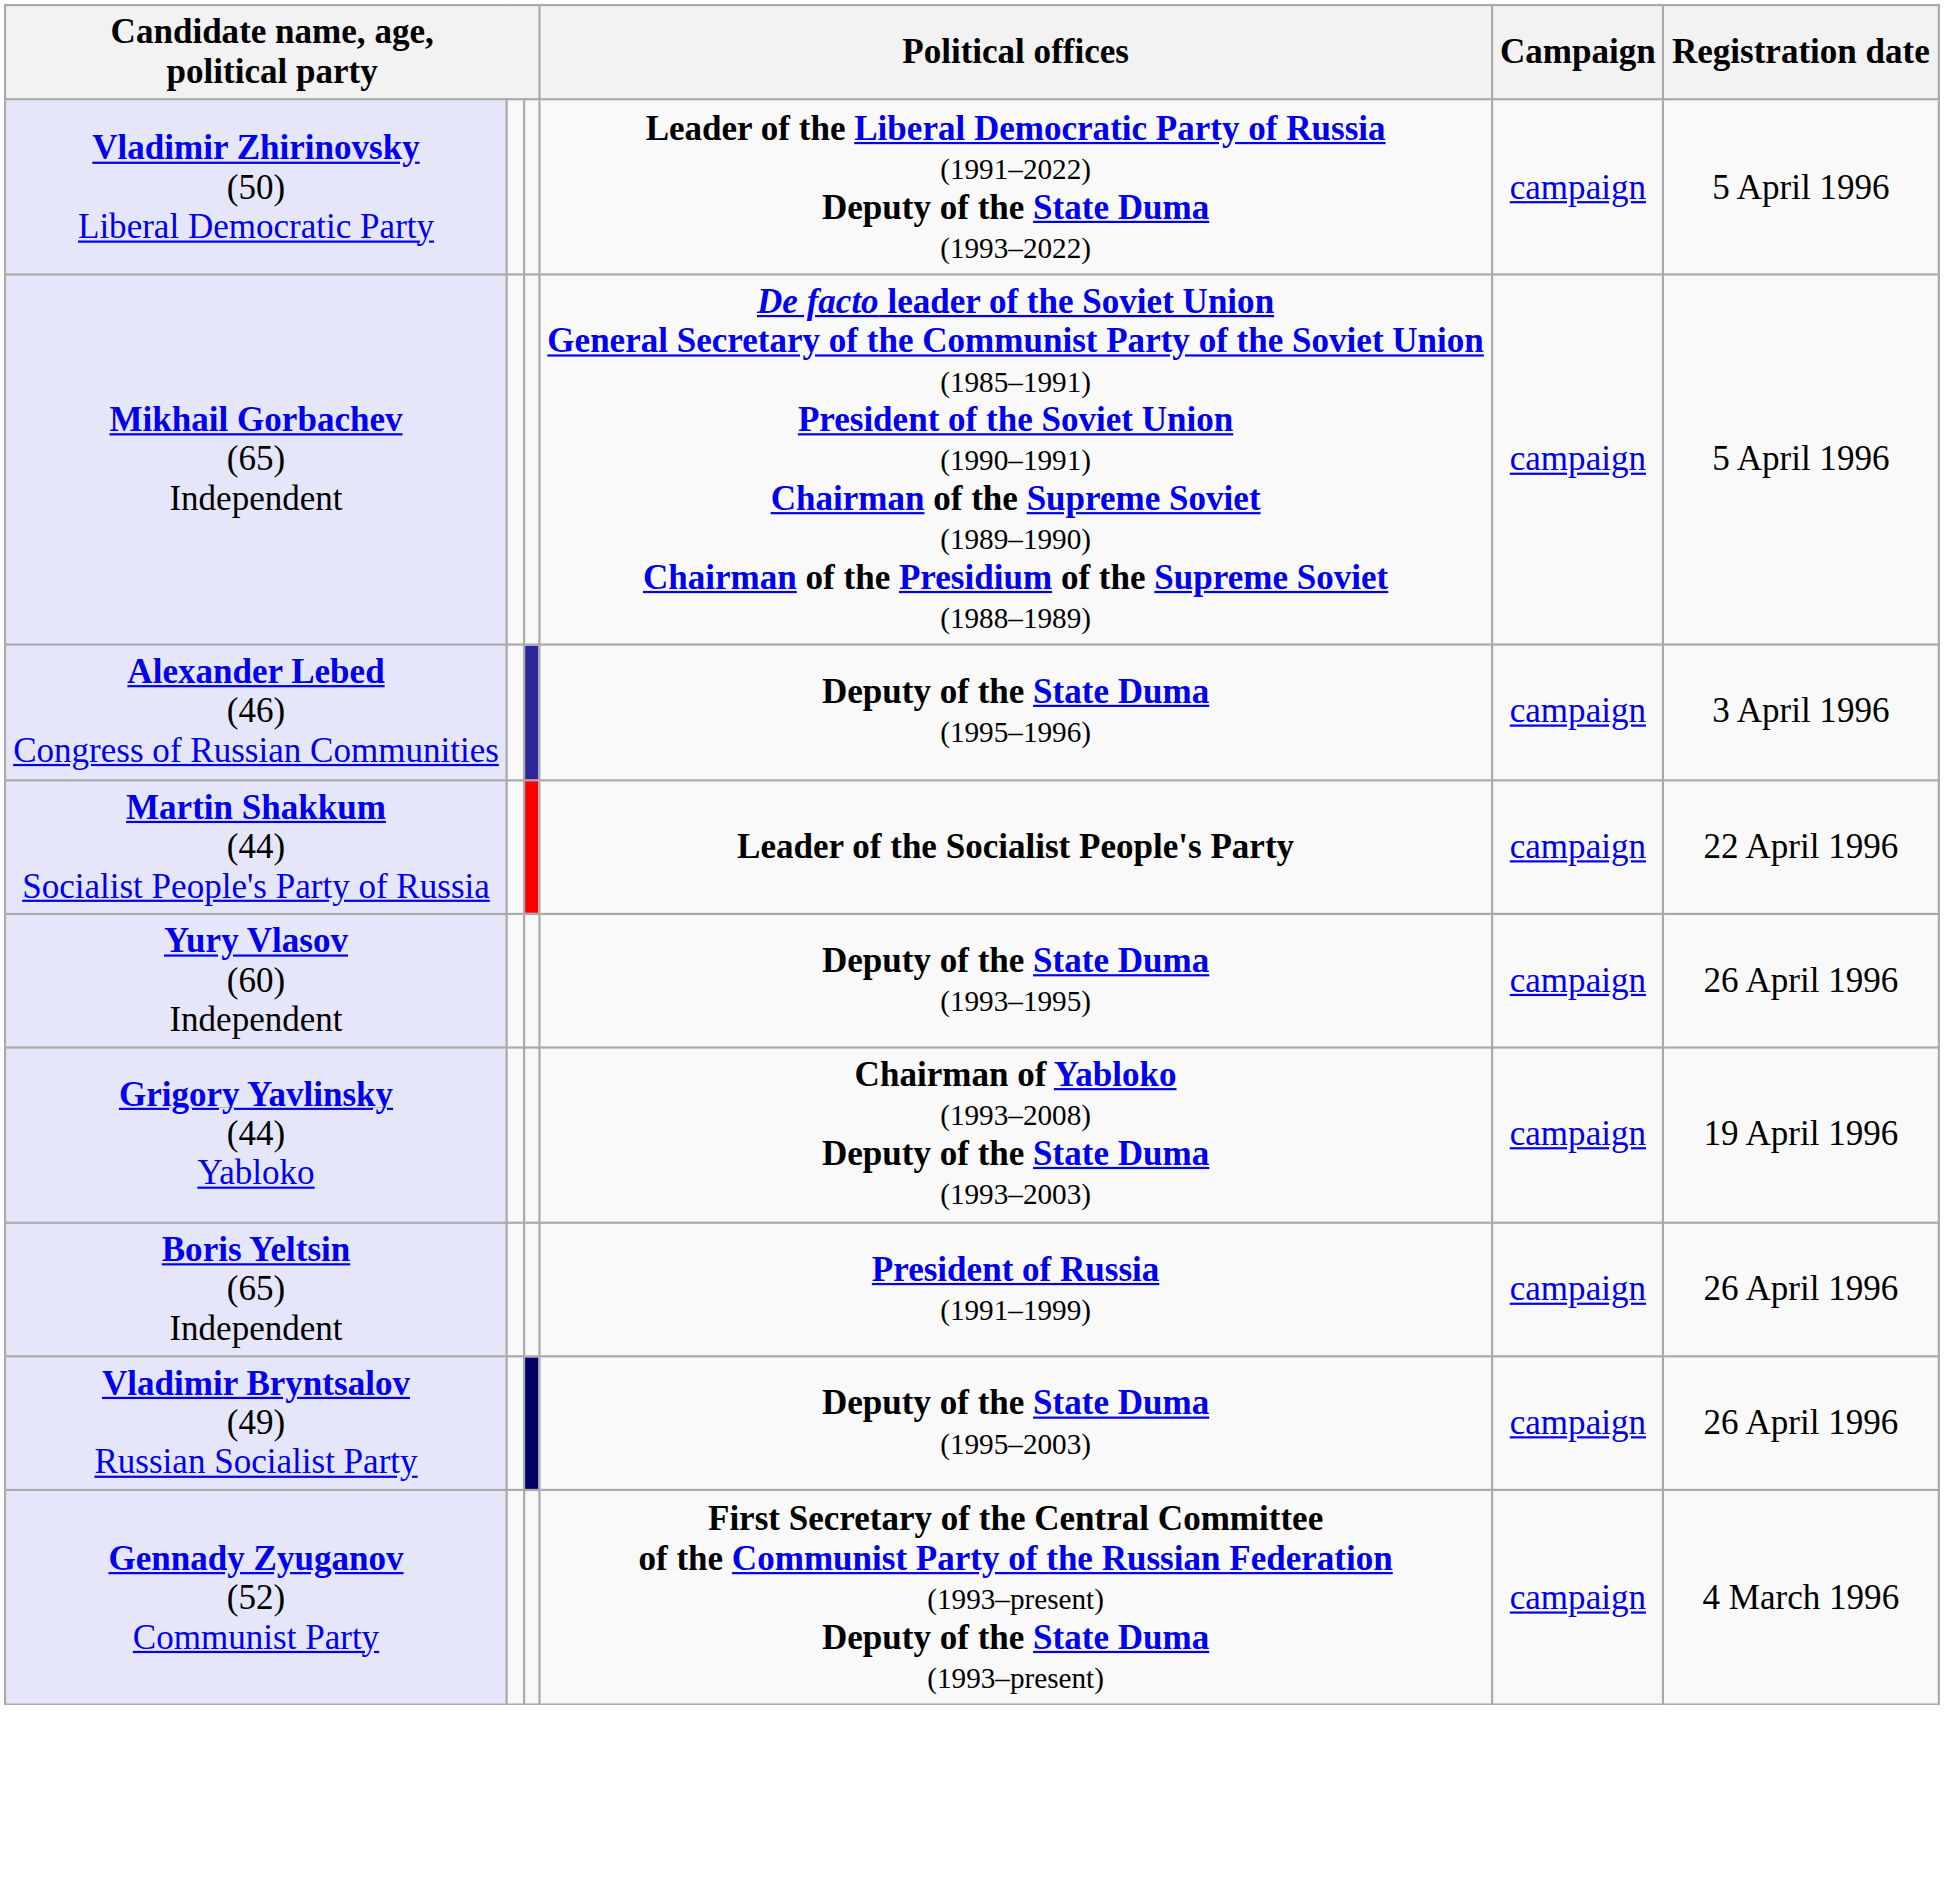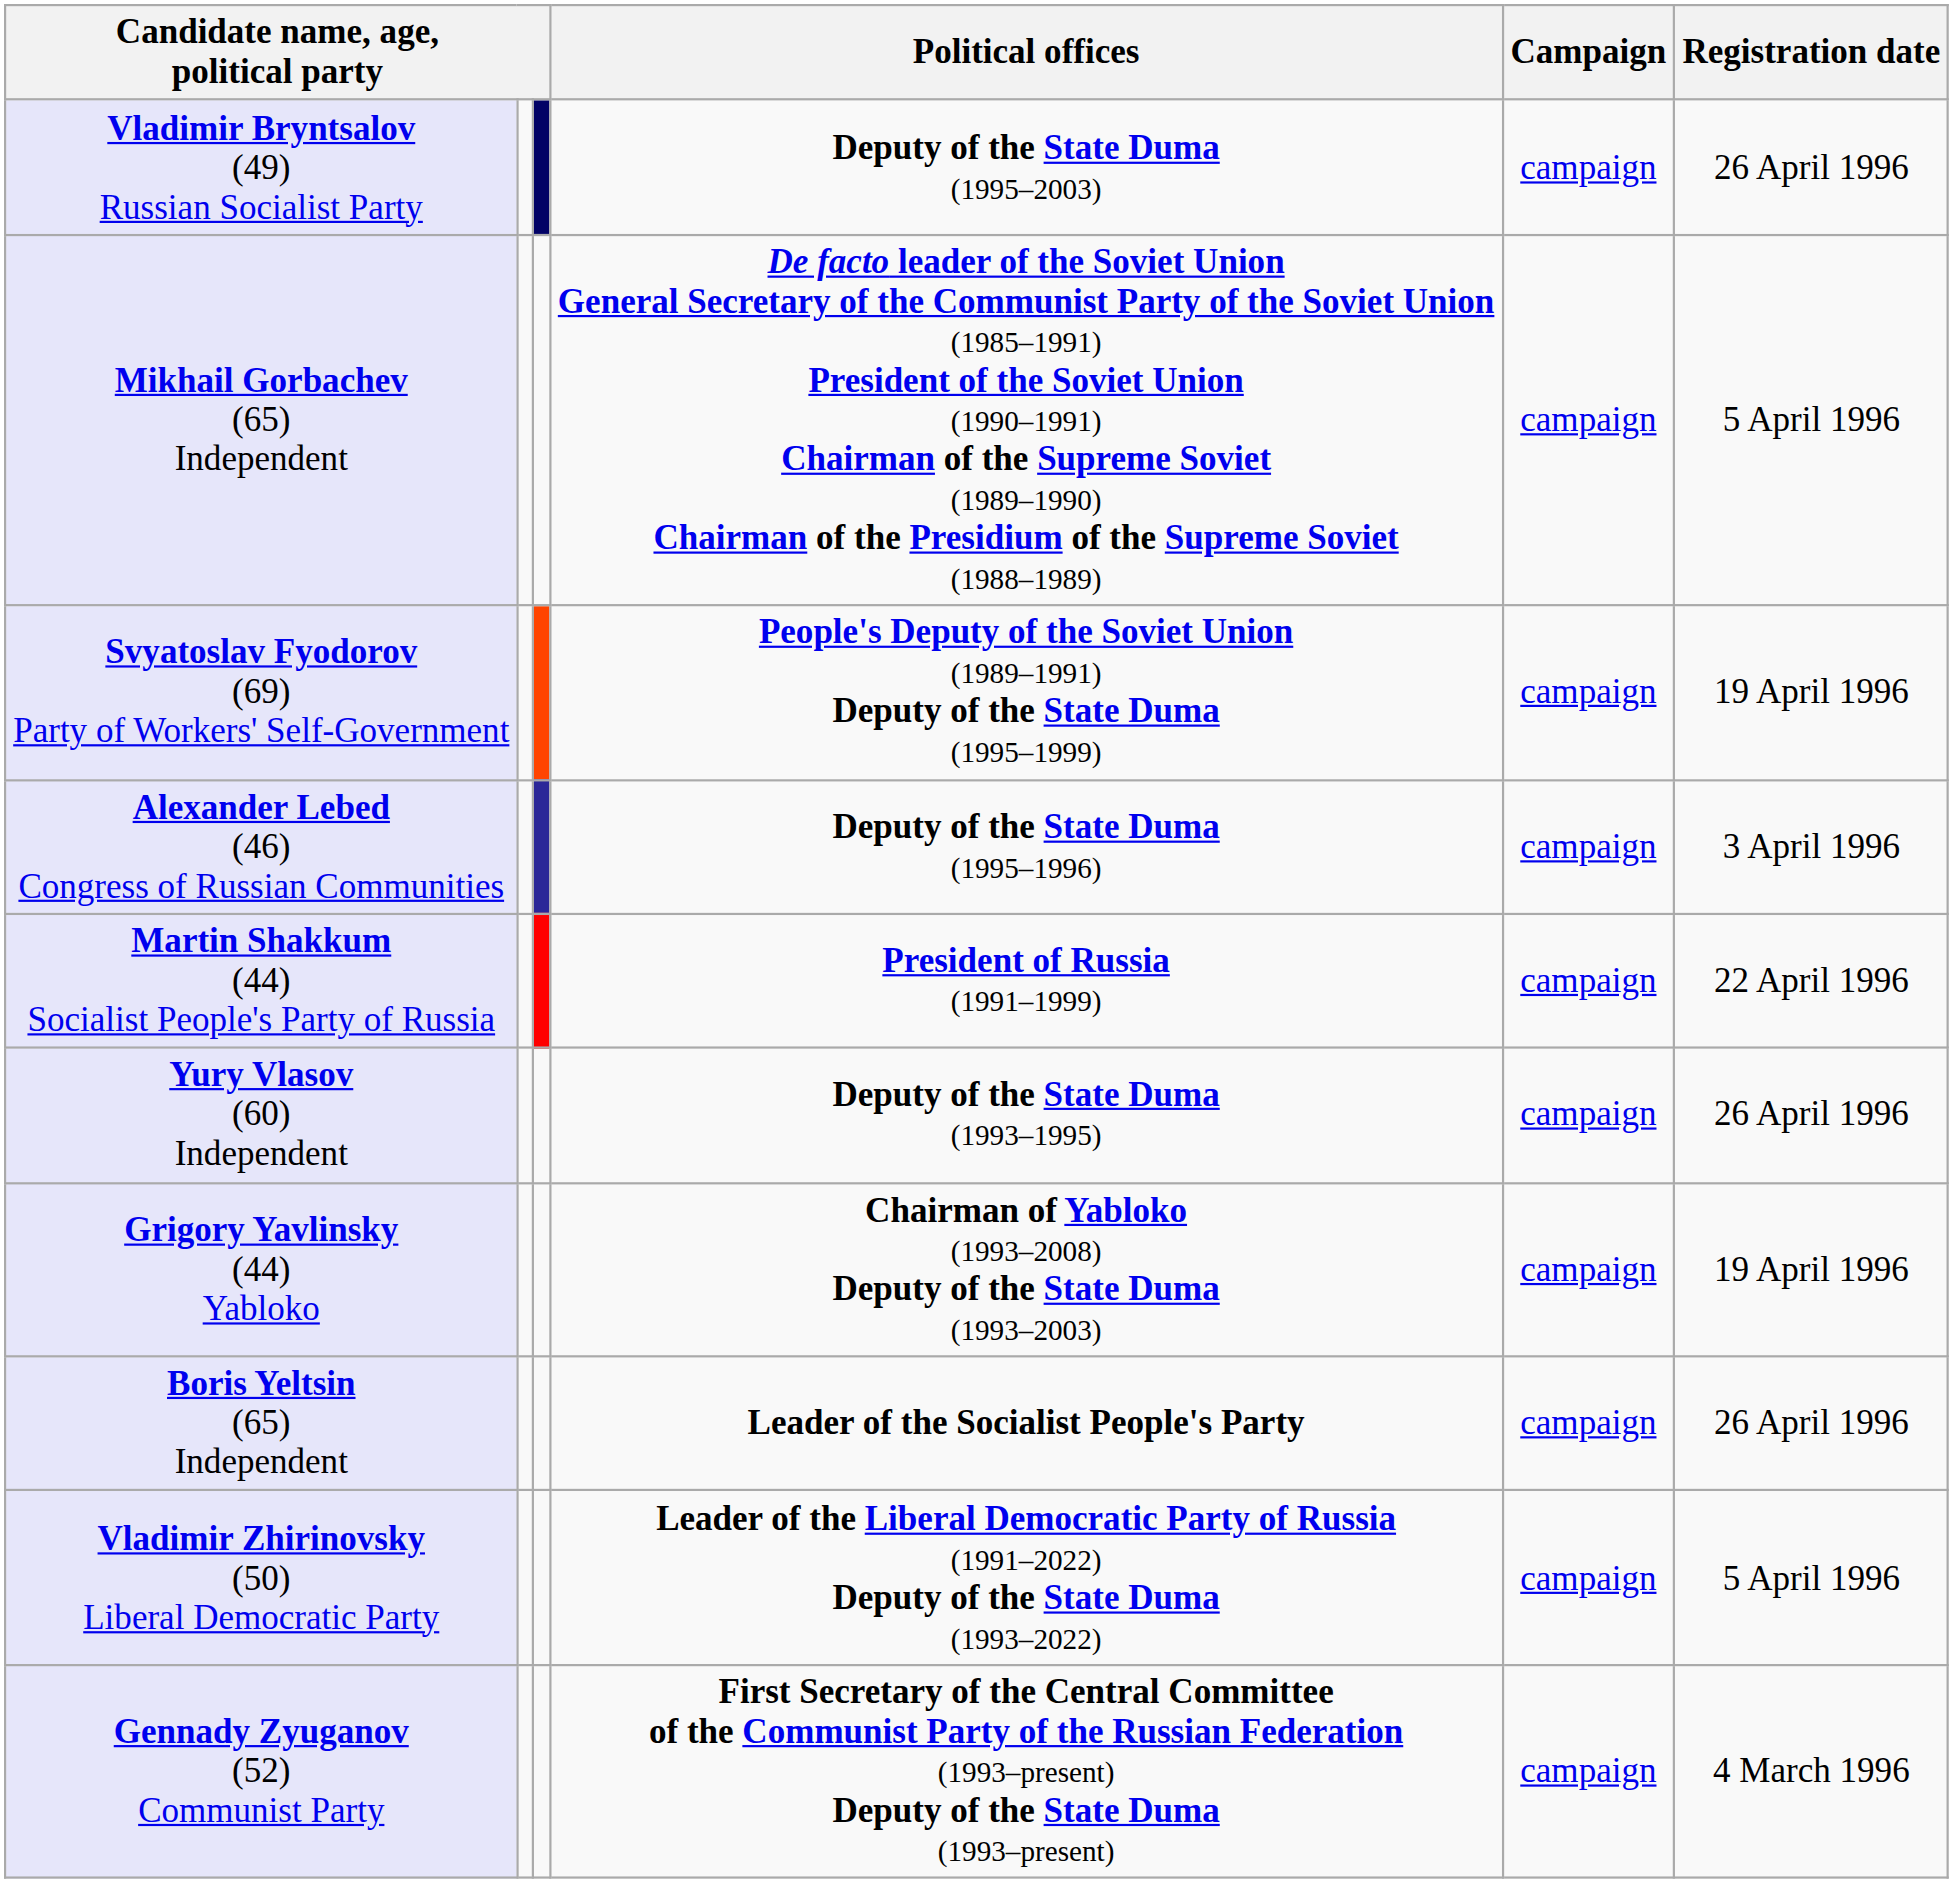rows swapped: (256, 1422) <-> (256, 186)
+ row: (261, 691)
(1016, 845) Leader of the Socialist People's Party -> (1026, 980) President of Russia (1991–1999)
(1016, 1288) President of Russia (1991–1999) -> (1026, 1422) Leader of the Socialist People's Party
